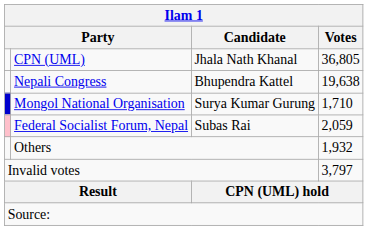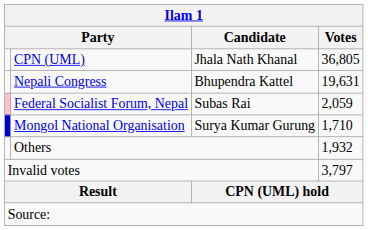(341, 81) 19,638 -> (341, 81) 19,631
rows swapped: (101, 125) <-> (99, 103)
